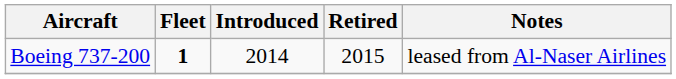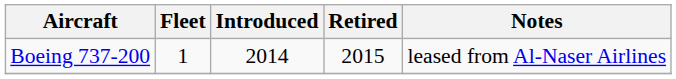(183, 55) bold -> (183, 55) normal
